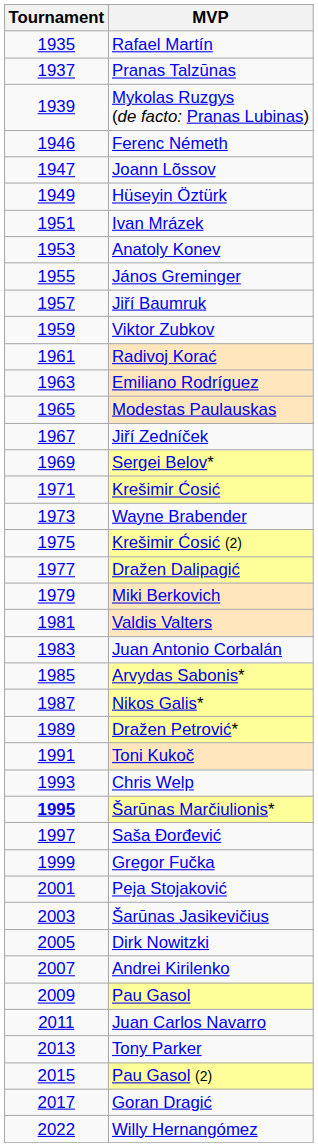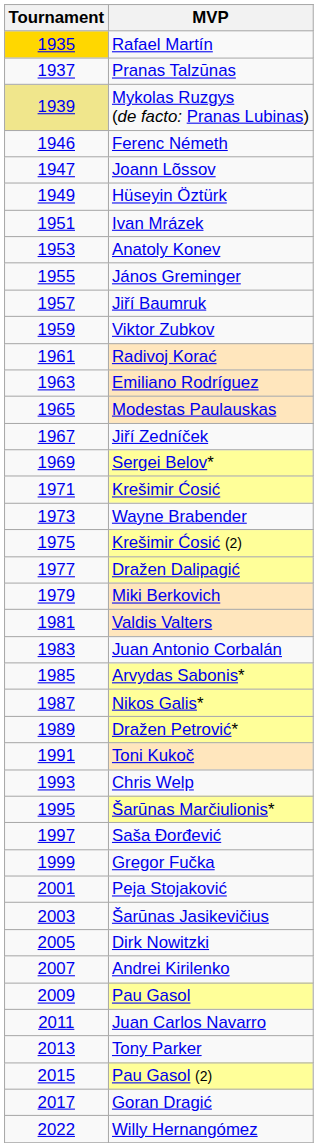(56, 44) no background -> (56, 44) gold background
(56, 107) no background -> (56, 107) khaki background
(56, 809) bold -> (56, 809) normal
